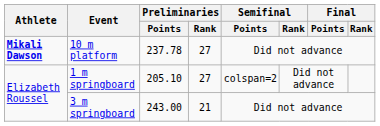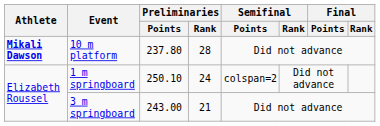(164, 50) 237.78 -> (164, 50) 237.80
(205, 50) 27 -> (205, 50) 28
(164, 79) 205.10 -> (164, 79) 250.10
(205, 79) 27 -> (205, 79) 24
